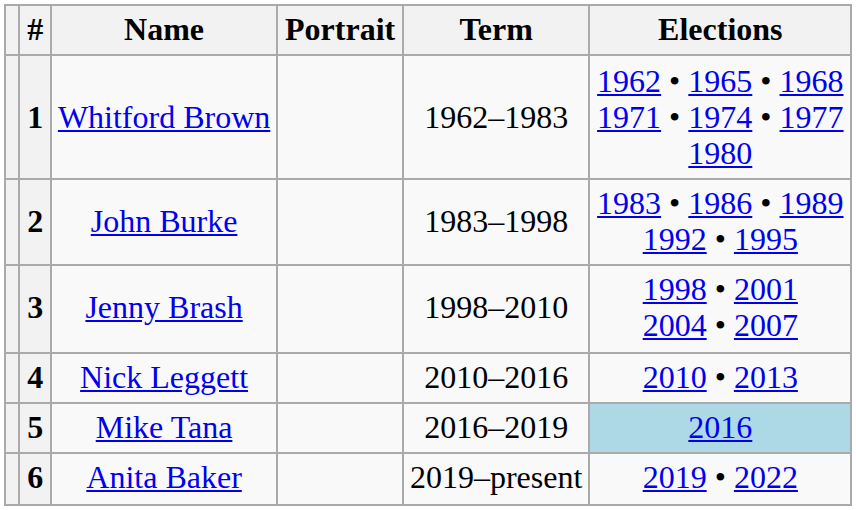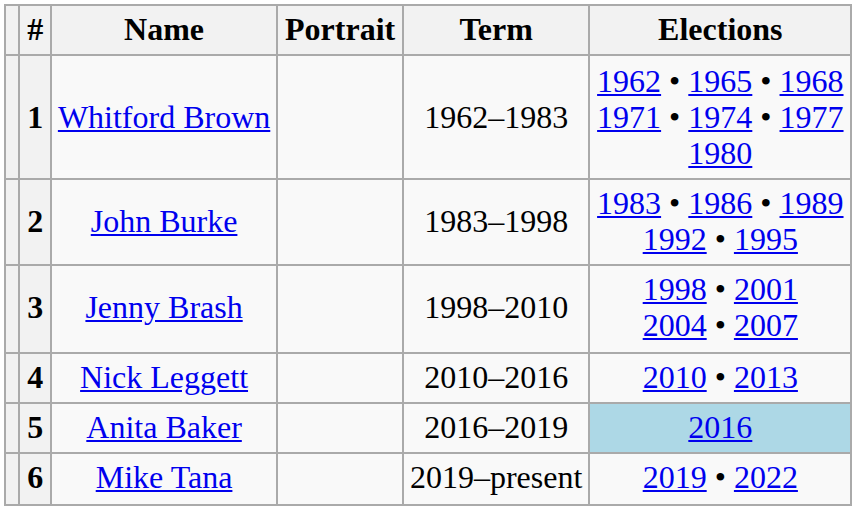(164, 427) Mike Tana -> (164, 427) Anita Baker
(164, 478) Anita Baker -> (164, 478) Mike Tana
